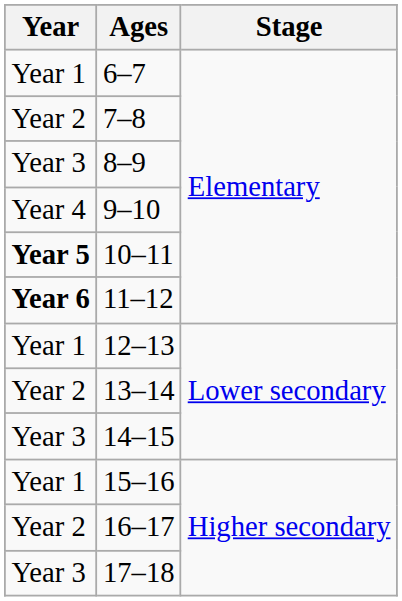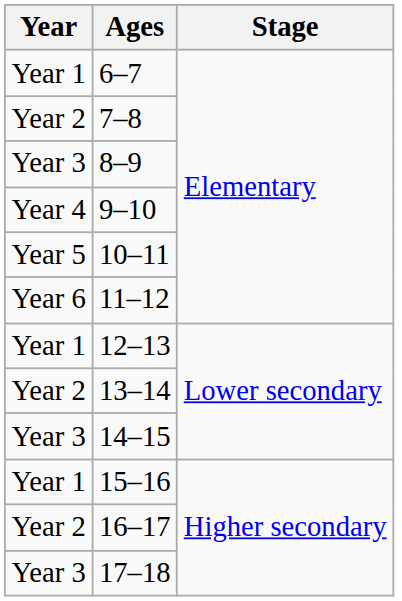(51, 254) bold -> (49, 254) normal
(51, 299) bold -> (49, 299) normal
